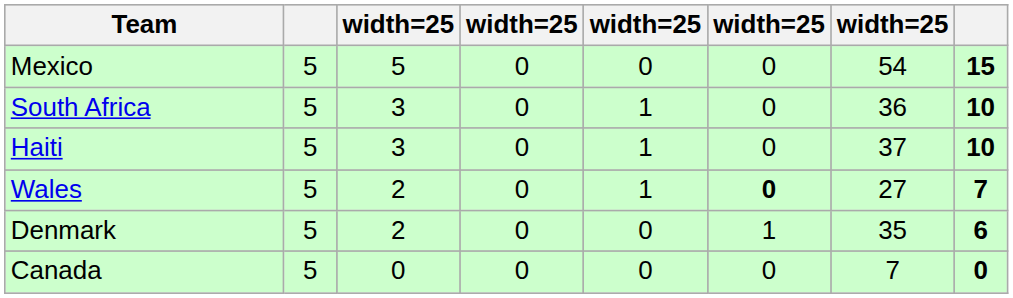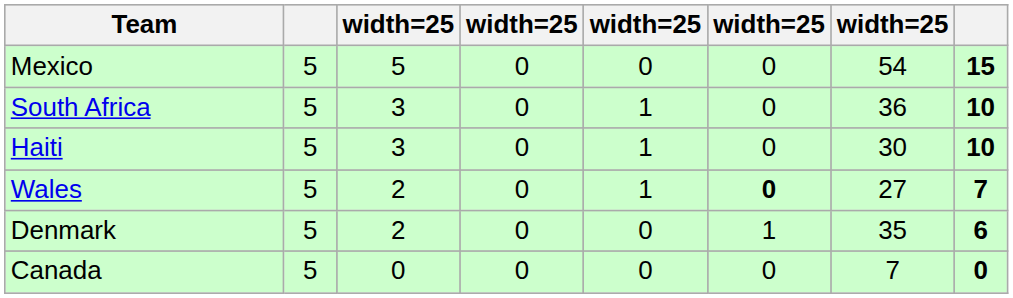(893, 148) 37 -> (893, 148) 30
